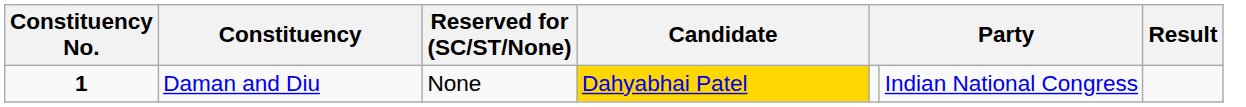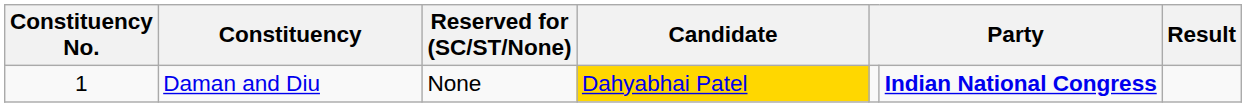(81, 83) bold -> (81, 83) normal
(1011, 83) normal -> (1021, 83) bold
